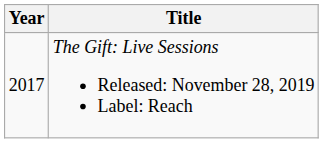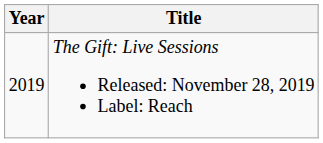(27, 85) 2017 -> (27, 85) 2019
